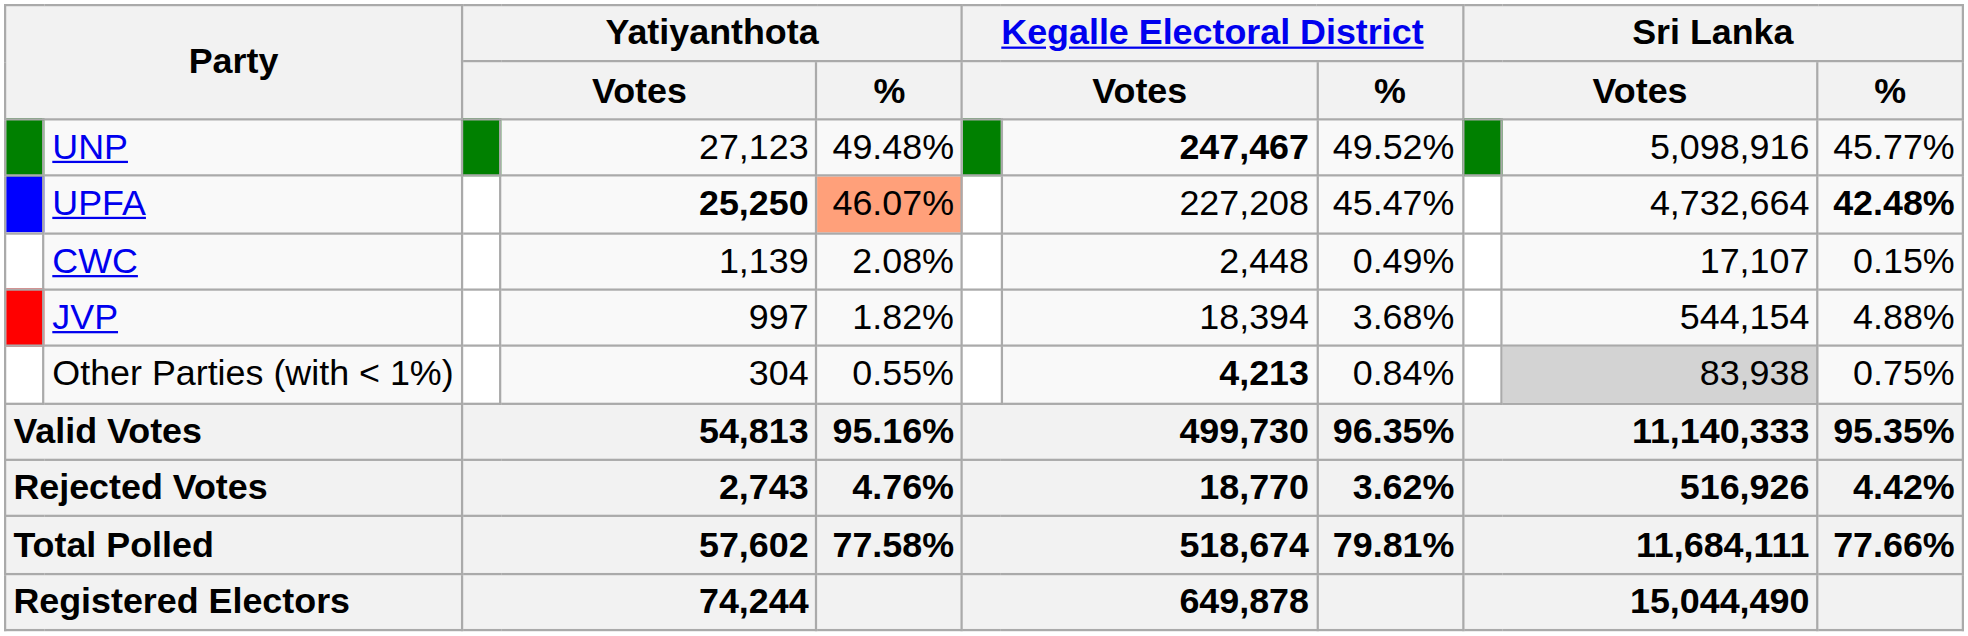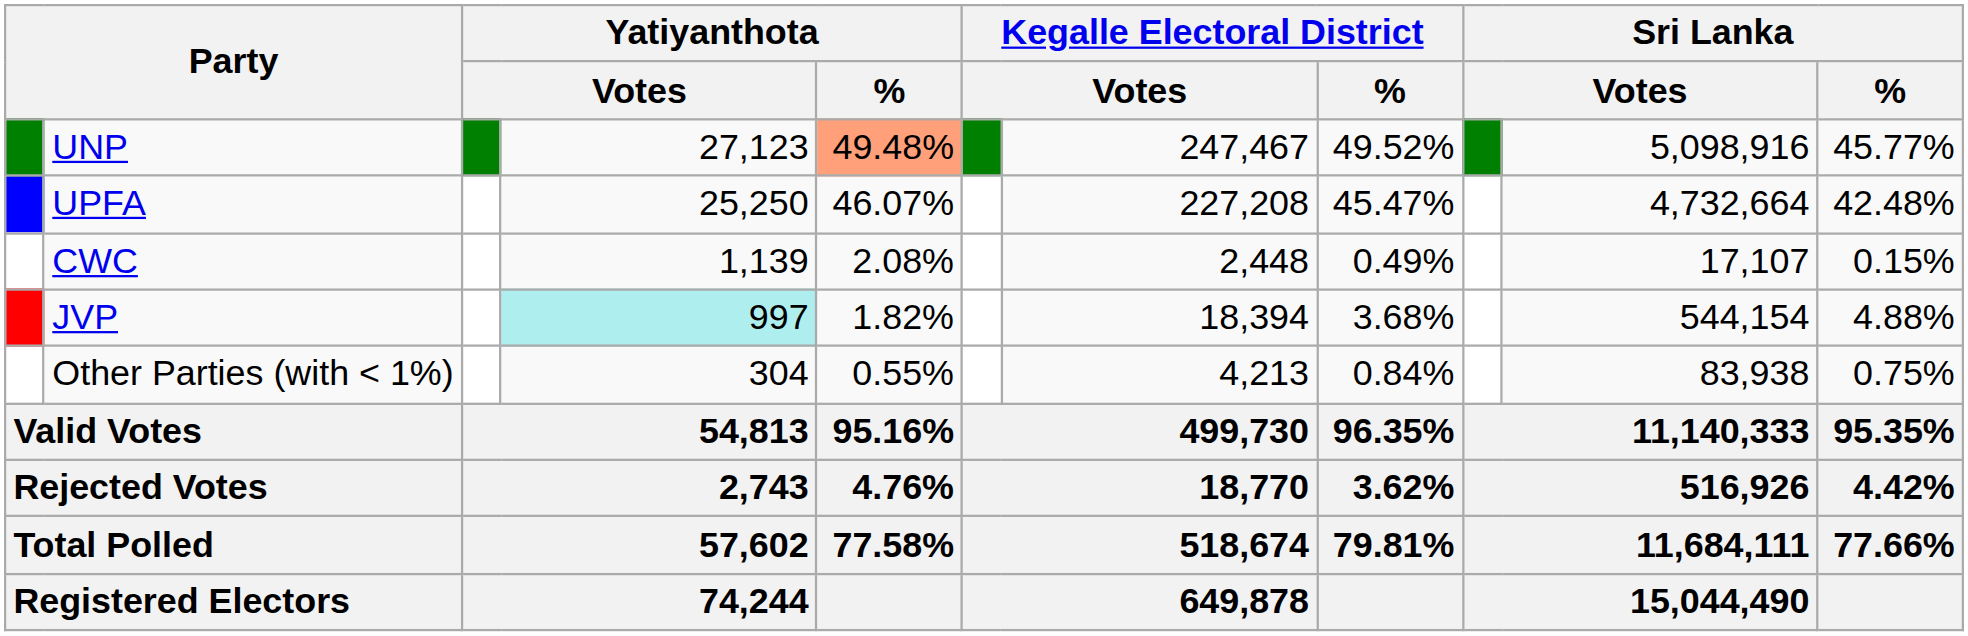(893, 146) no background -> (893, 146) lightsalmon background
(1244, 146) bold -> (1244, 146) normal
(754, 203) bold -> (754, 203) normal
(893, 203) lightsalmon background -> (893, 203) no background
(1894, 203) bold -> (1894, 203) normal
(779, 317) no background -> (779, 317) paleturquoise background
(1264, 373) bold -> (1264, 373) normal
(1755, 373) lightgrey background -> (1755, 373) no background
